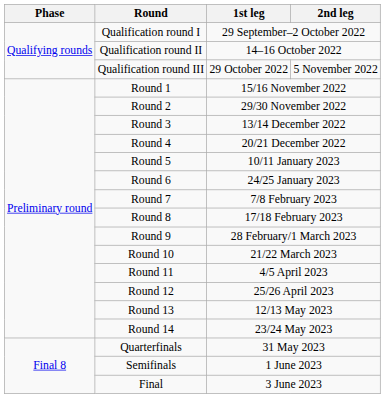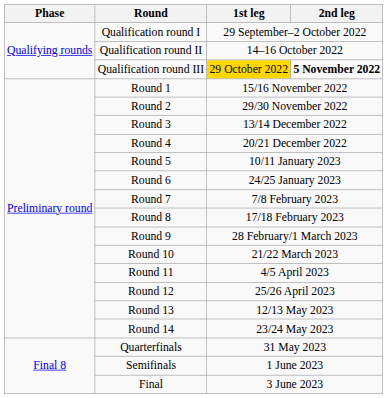(249, 69) no background -> (249, 69) gold background
(336, 69) normal -> (337, 69) bold
